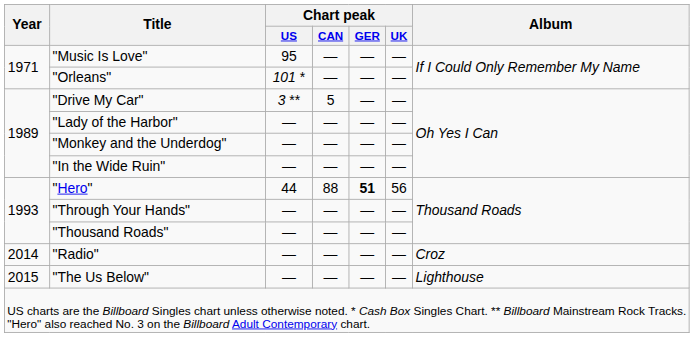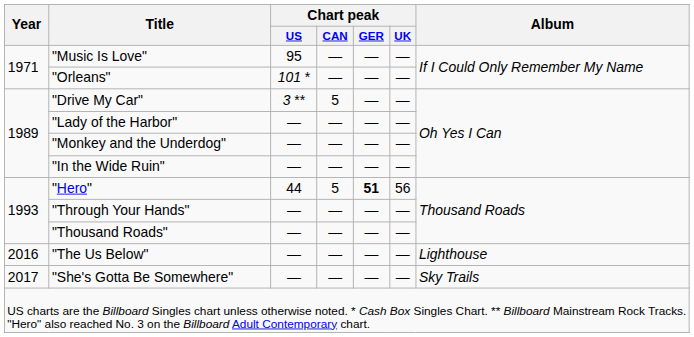(331, 188) 88 -> (335, 188) 5
- row: (76, 254)
(23, 276) 2015 -> (23, 254) 2016
+ row: (143, 276)
